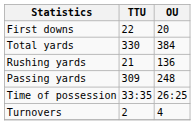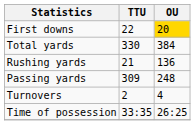(163, 29) no background -> (163, 29) gold background
rows swapped: (34, 112) <-> (62, 95)
